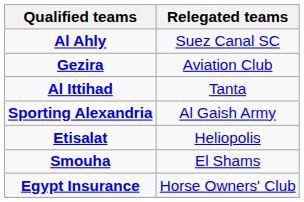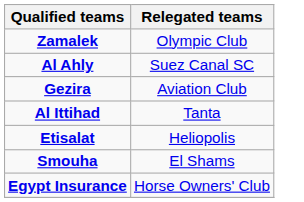+ row: (67, 41)
- row: (80, 113)
